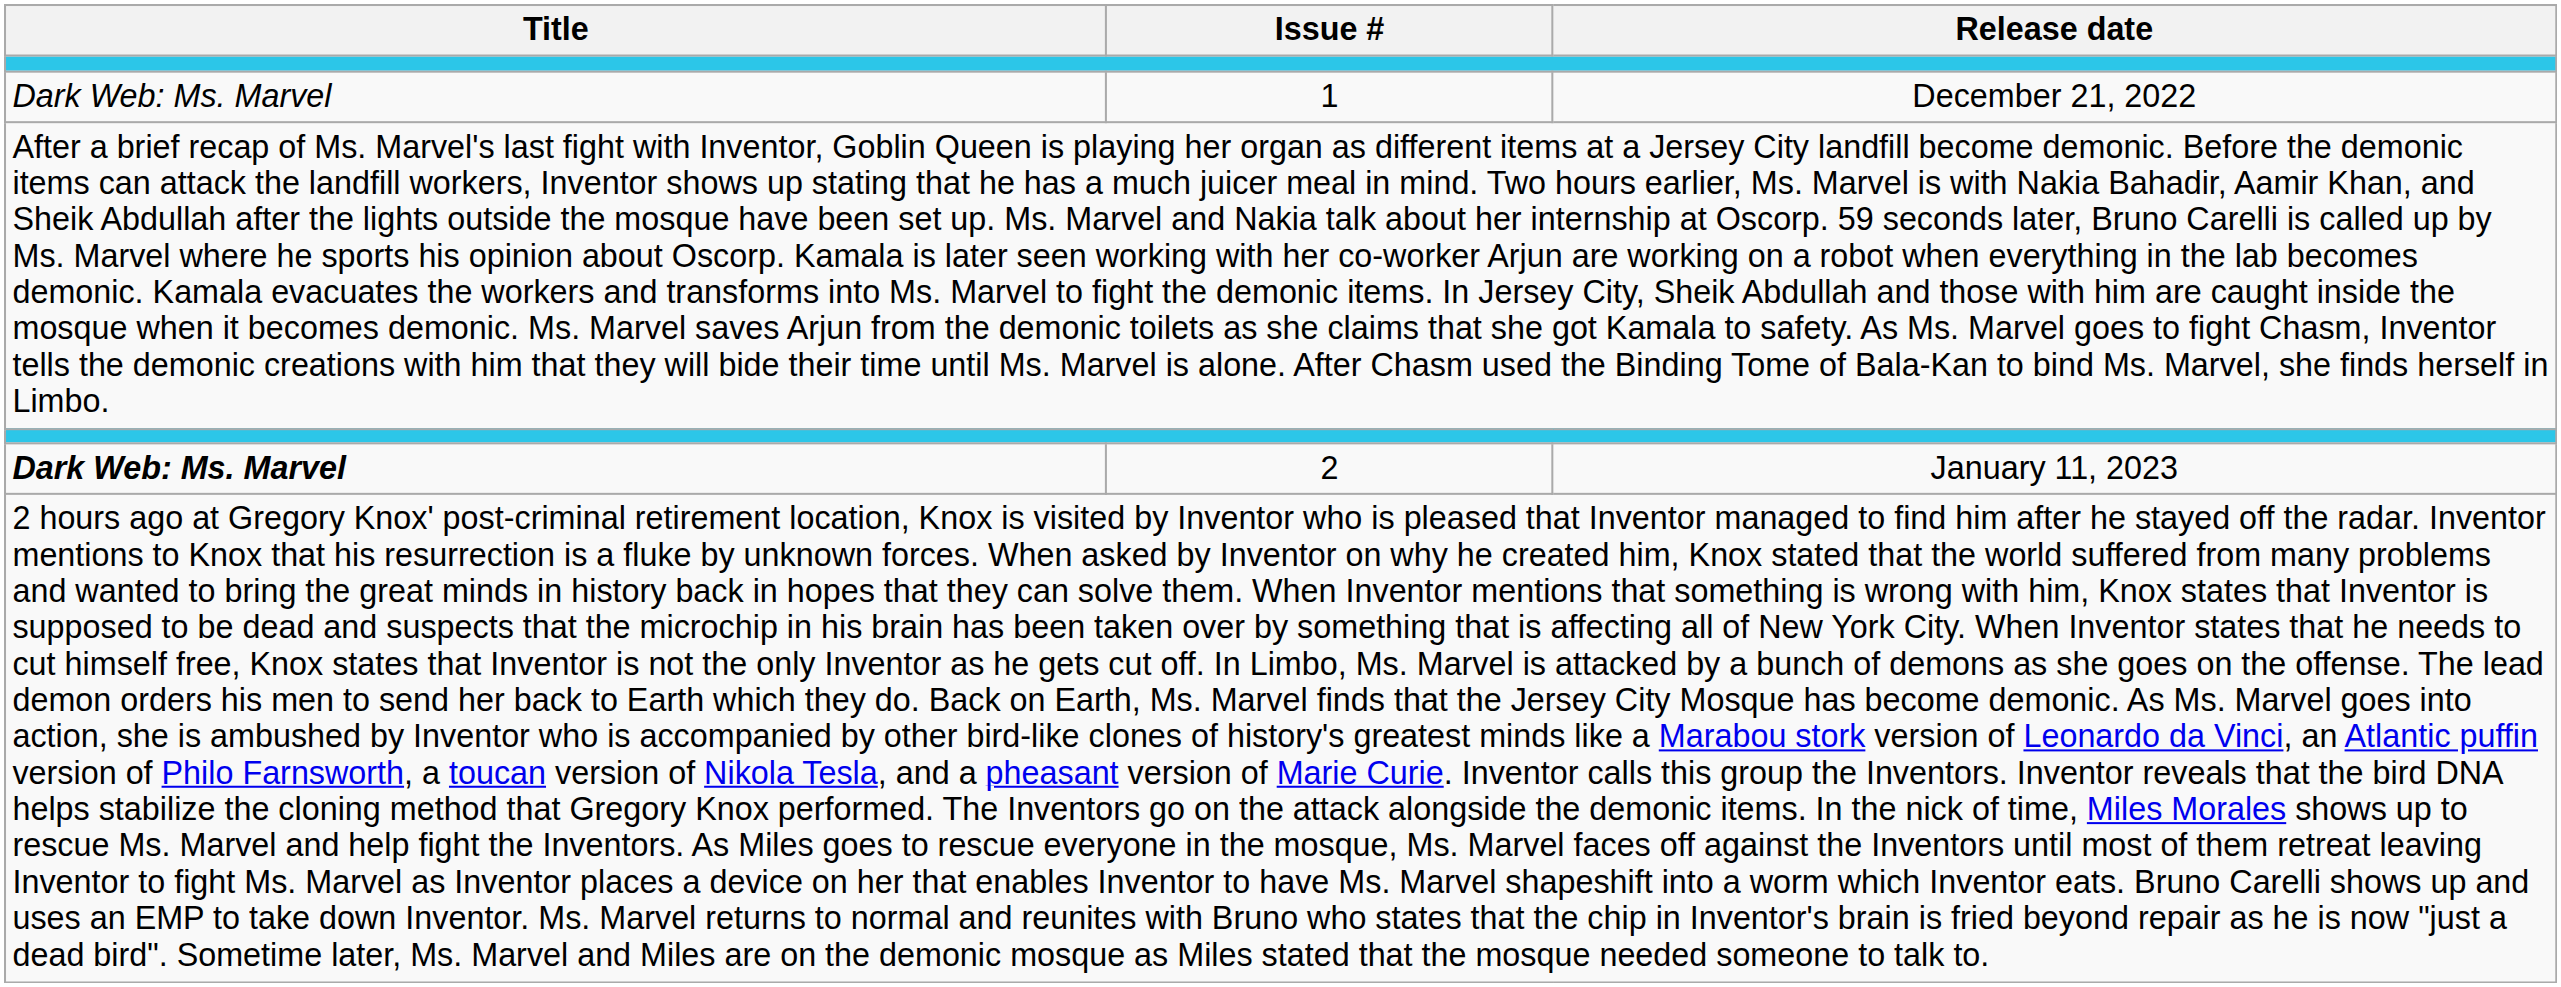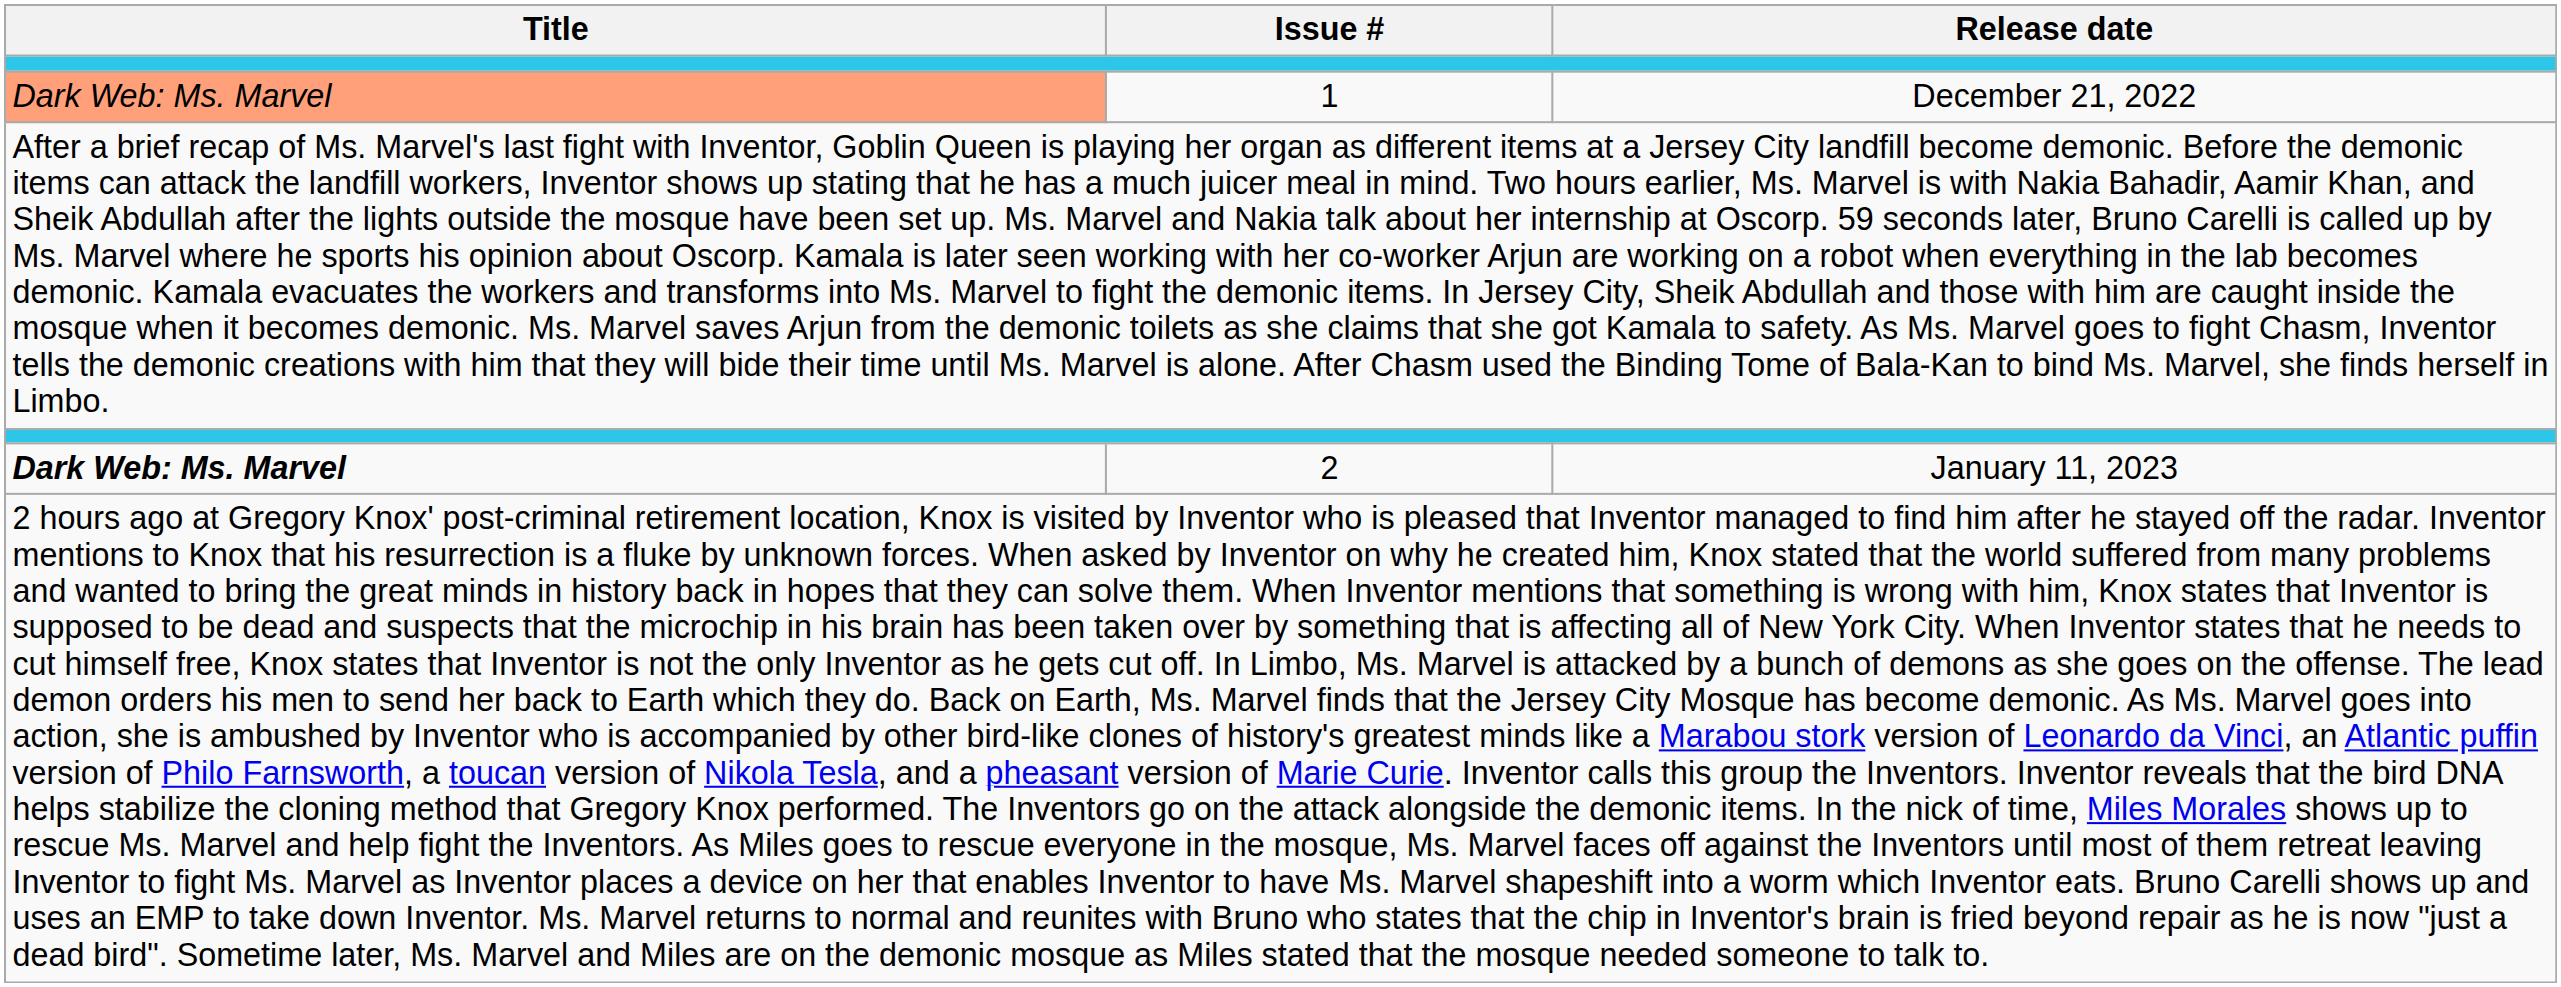(172, 96) no background -> (172, 96) lightsalmon background
